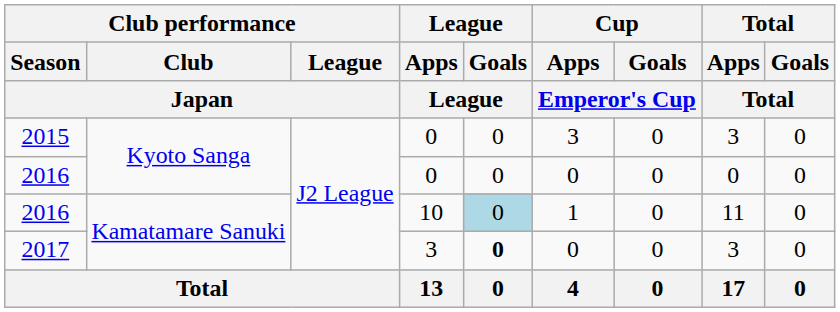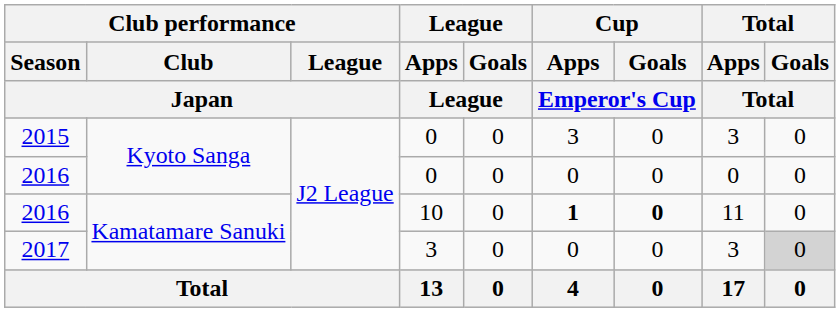(498, 212) lightblue background -> (498, 212) no background
(573, 212) normal -> (573, 212) bold
(657, 212) normal -> (657, 212) bold
(498, 250) bold -> (498, 250) normal
(800, 250) no background -> (800, 250) lightgrey background
